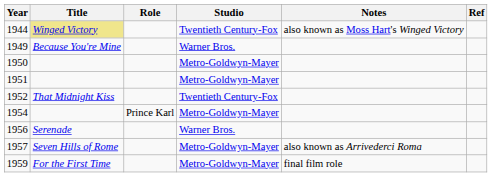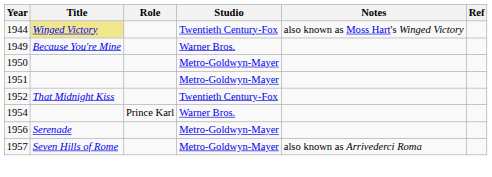(229, 113) Metro-Goldwyn-Mayer -> (207, 113) Warner Bros.
(207, 130) Warner Bros. -> (229, 130) Metro-Goldwyn-Mayer
- row: (17, 163)
